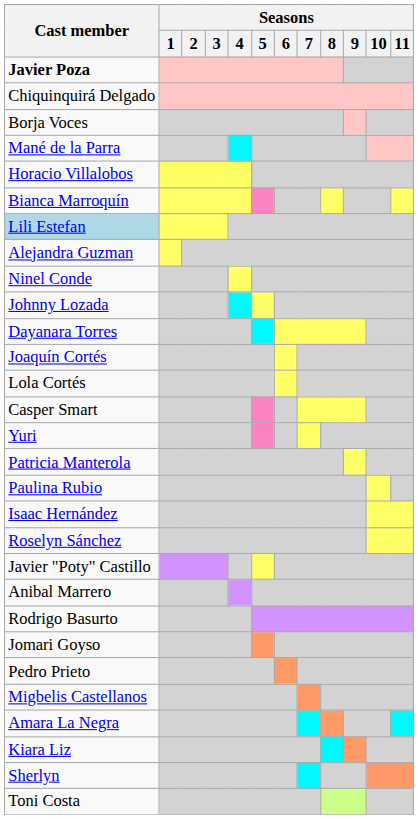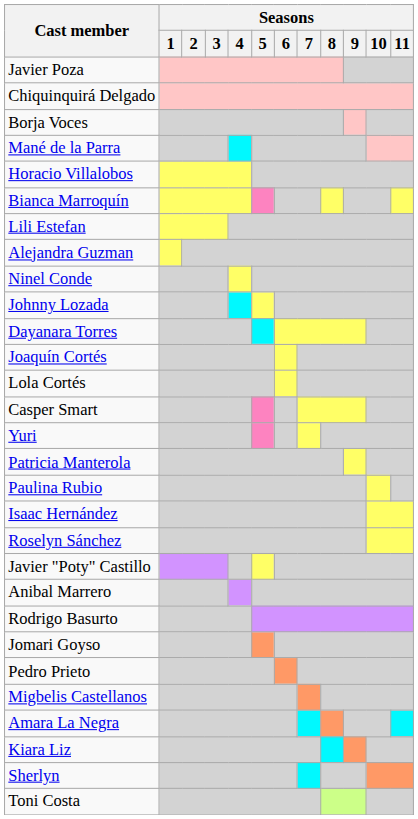(49, 69) bold -> (46, 69) normal
(47, 226) lightblue background -> (47, 226) no background
